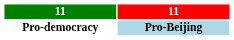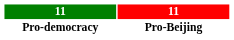(173, 27) lightblue background -> (173, 27) no background
